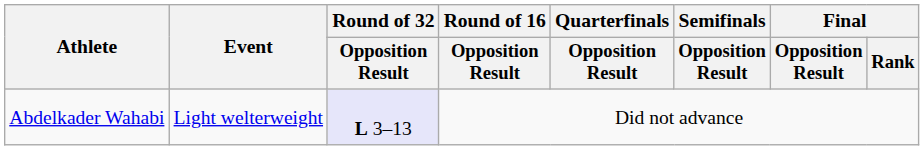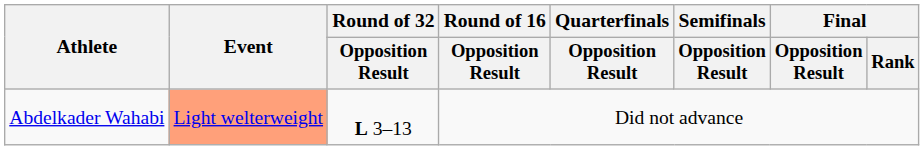(248, 117) no background -> (248, 117) lightsalmon background
(383, 128) lavender background -> (383, 128) no background
